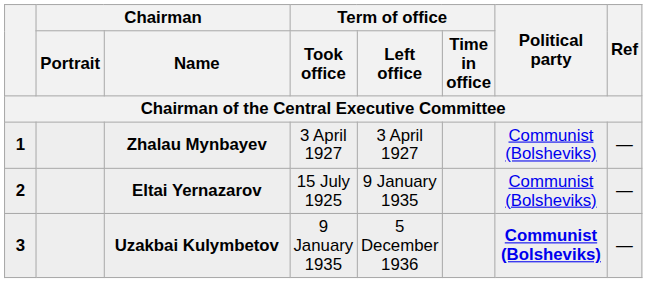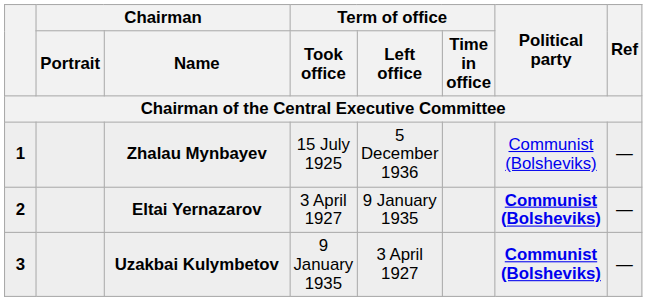(323, 145) 3 April 1927 -> (323, 154) 15 July 1925
(400, 145) 3 April 1927 -> (400, 154) 5 December 1936
(323, 190) 15 July 1925 -> (323, 209) 3 April 1927
(551, 190) normal -> (551, 209) bold
(400, 245) 5 December 1936 -> (400, 264) 3 April 1927
